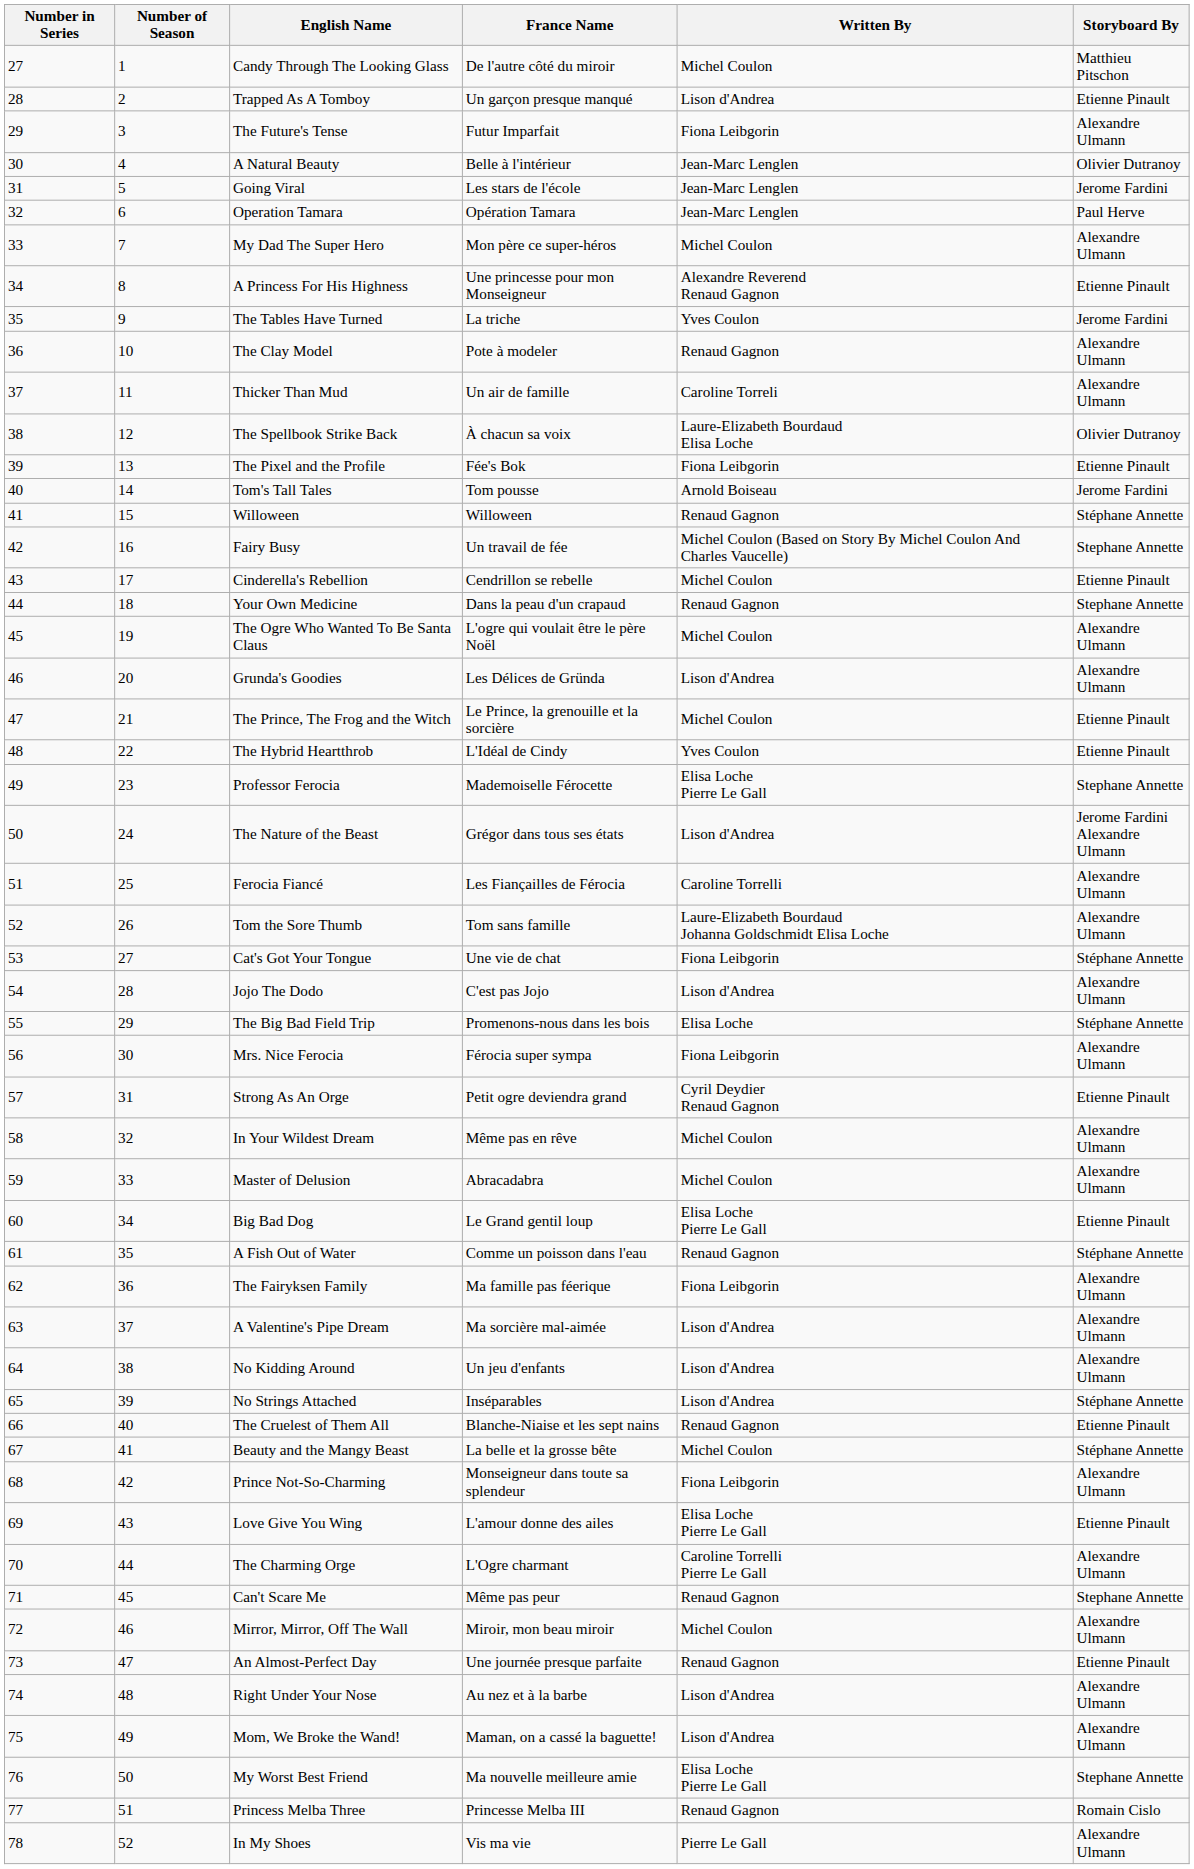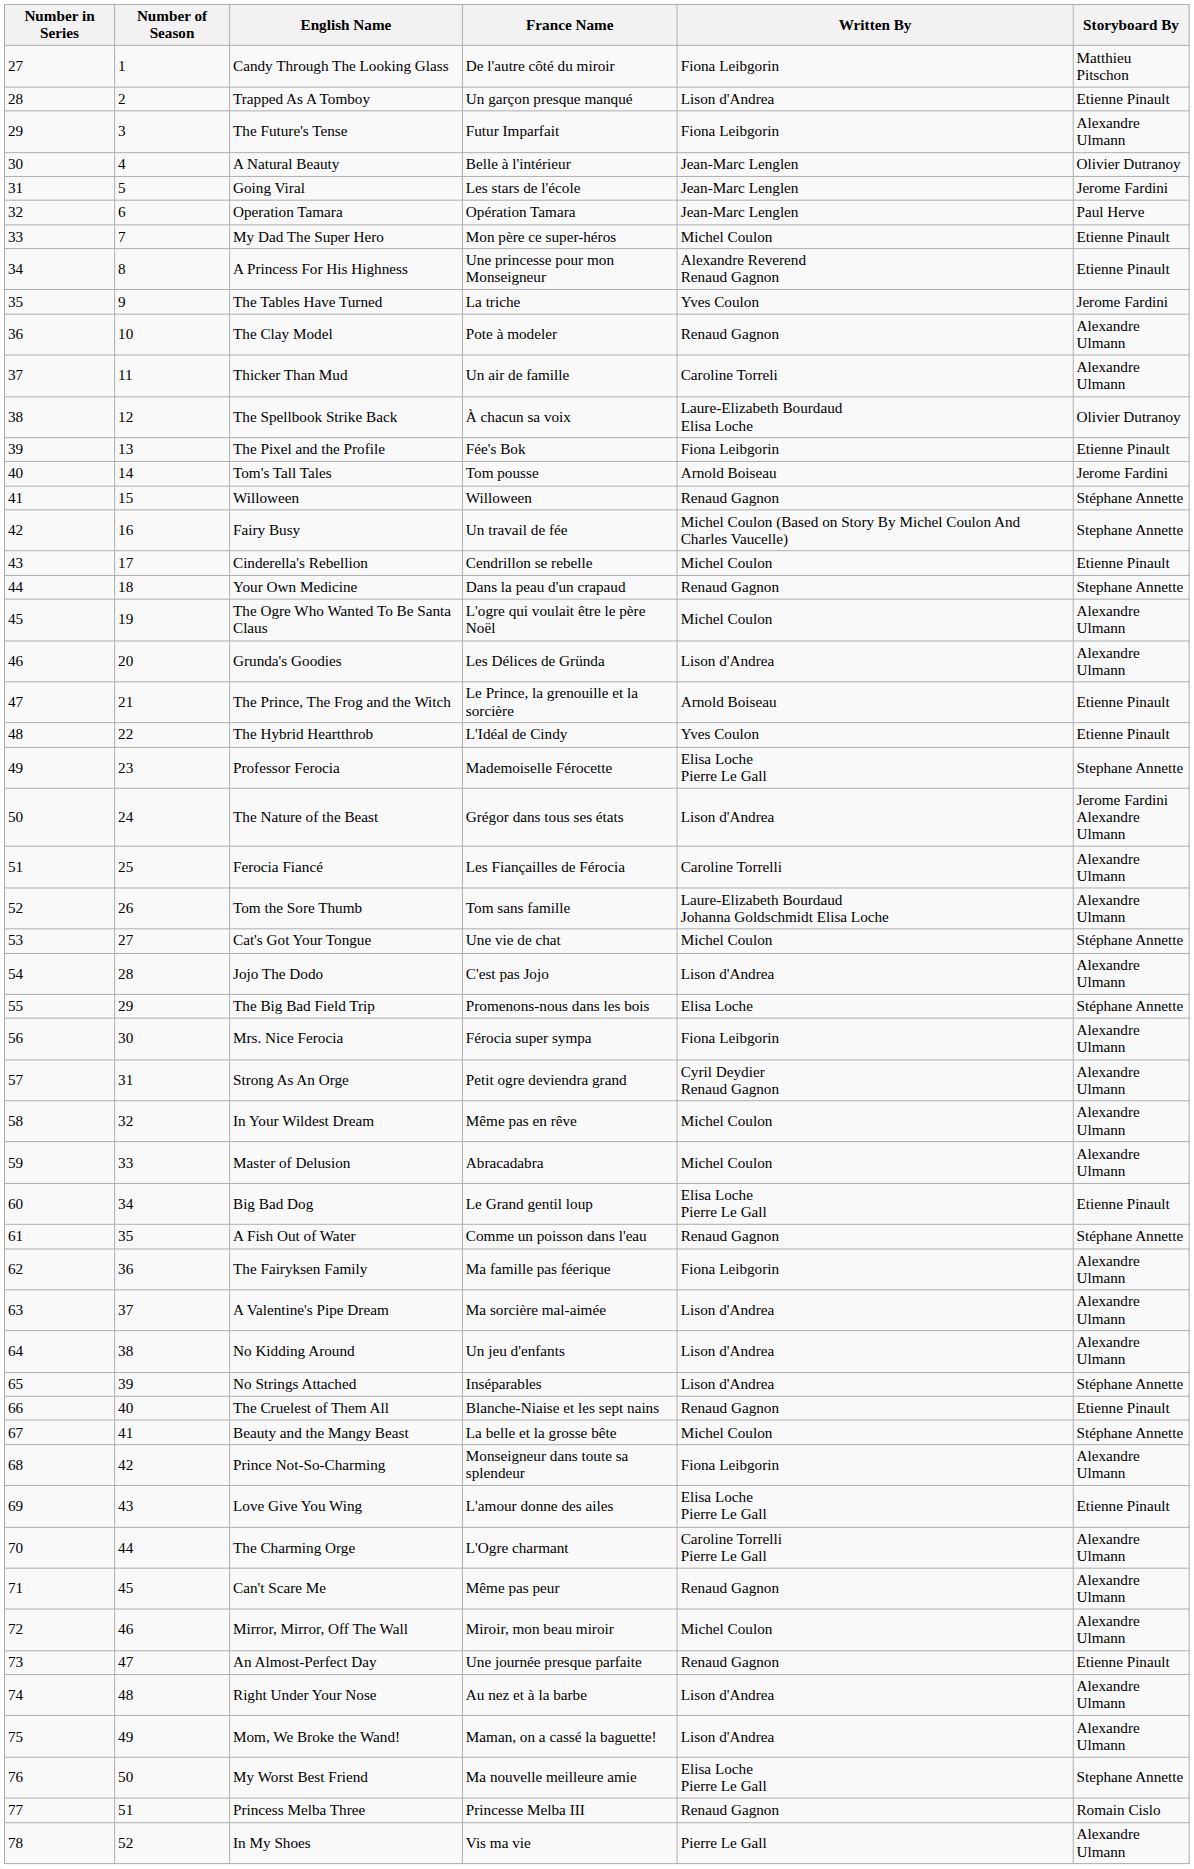(727, 66) Michel Coulon -> (730, 66) Fiona Leibgorin
(1108, 245) Alexandre Ulmann -> (1123, 236) Etienne Pinault
(727, 719) Michel Coulon -> (729, 702) Arnold Boiseau
(730, 958) Fiona Leibgorin -> (727, 941) Michel Coulon
(1123, 1097) Etienne Pinault -> (1108, 1080) Alexandre Ulmann
(1130, 1597) Stephane Annette -> (1108, 1588) Alexandre Ulmann
